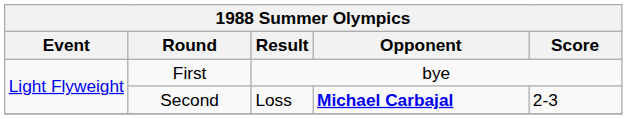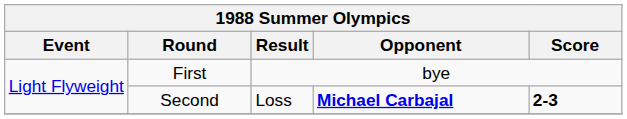(545, 100) normal -> (545, 100) bold
